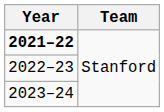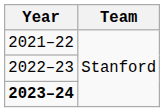(41, 43) bold -> (41, 43) normal
(41, 94) normal -> (41, 94) bold
